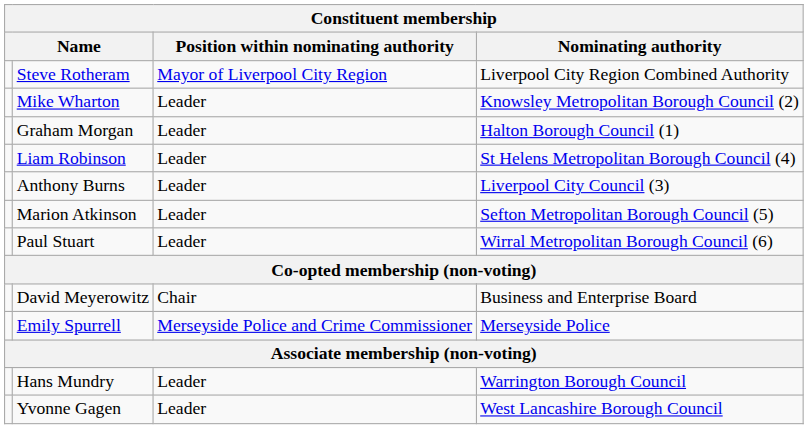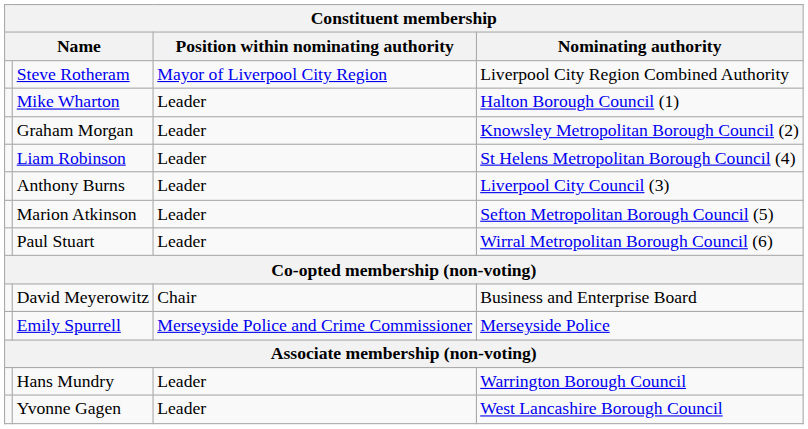(640, 102) Knowsley Metropolitan Borough Council (2) -> (580, 102) Halton Borough Council (1)
(580, 130) Halton Borough Council (1) -> (640, 130) Knowsley Metropolitan Borough Council (2)
